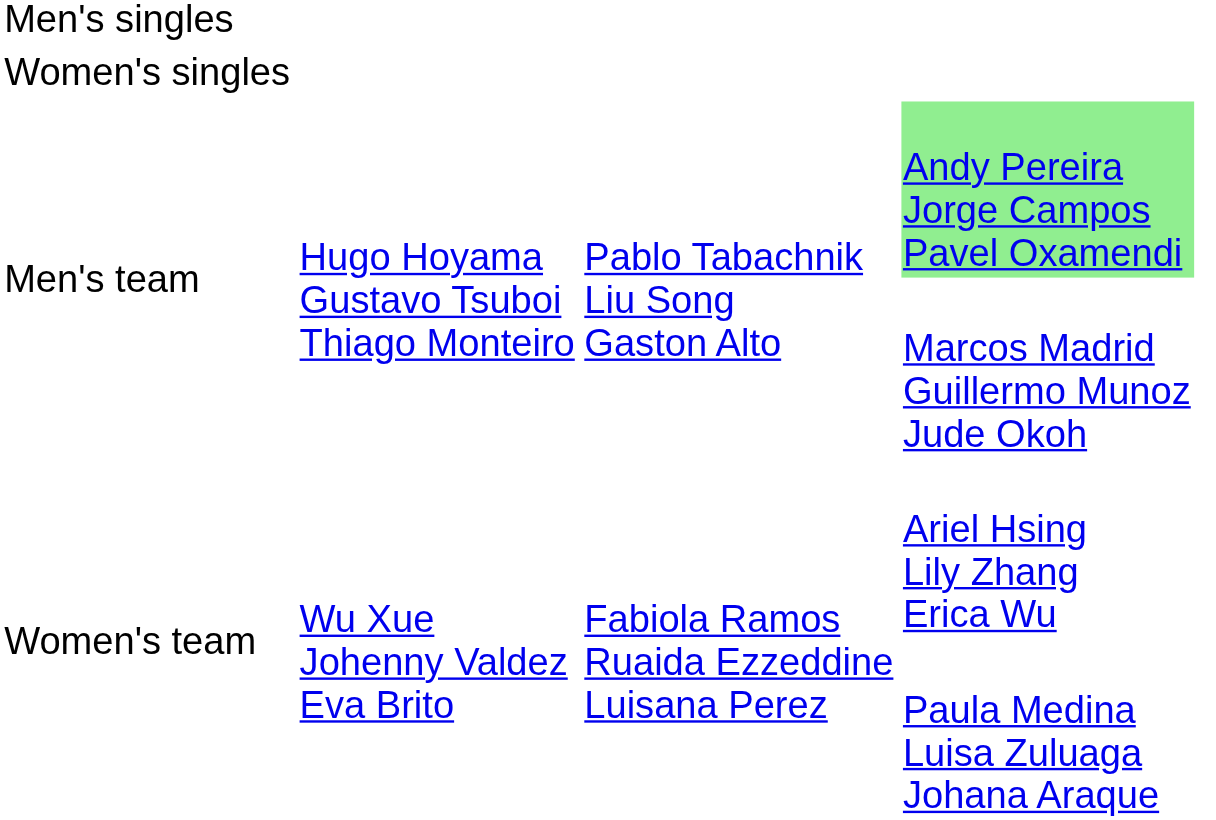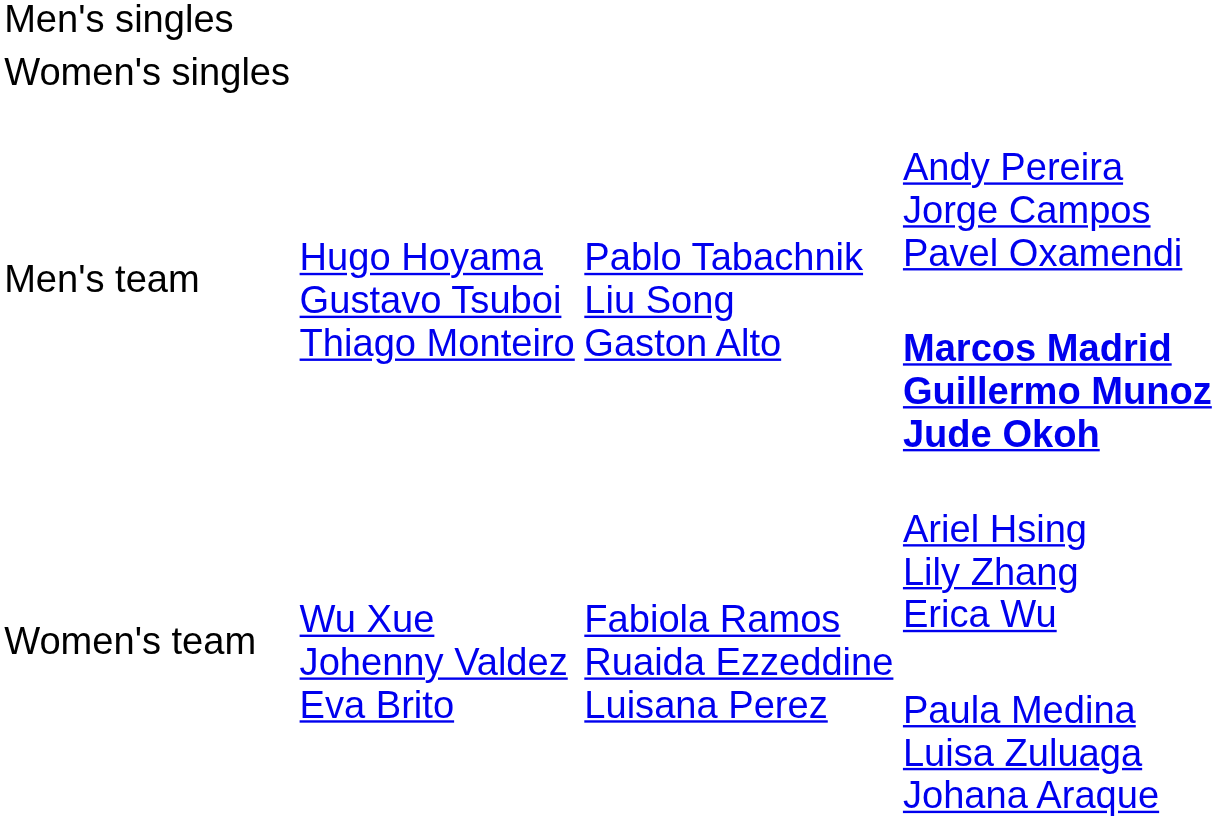(1043, 210) lightgreen background -> (1043, 210) no background
(1047, 391) normal -> (1057, 391) bold
